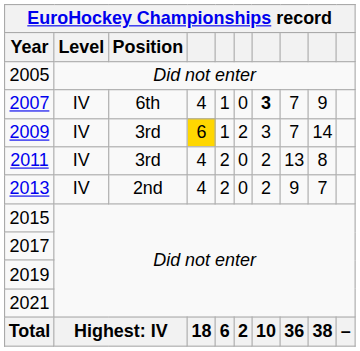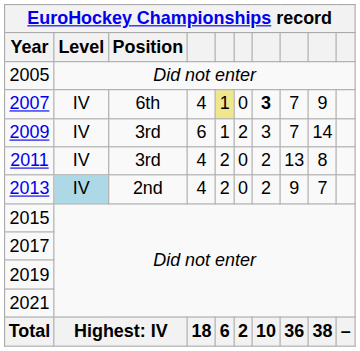(225, 103) no background -> (225, 103) khaki background
(201, 132) gold background -> (201, 132) no background
(81, 189) no background -> (81, 189) lightblue background
